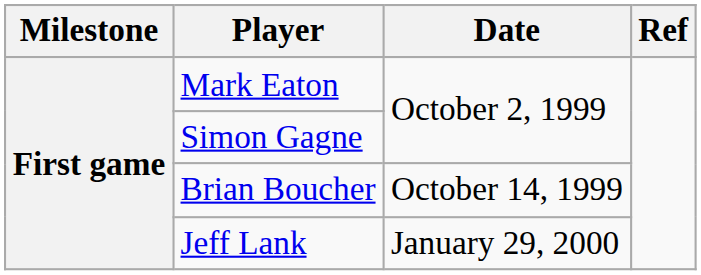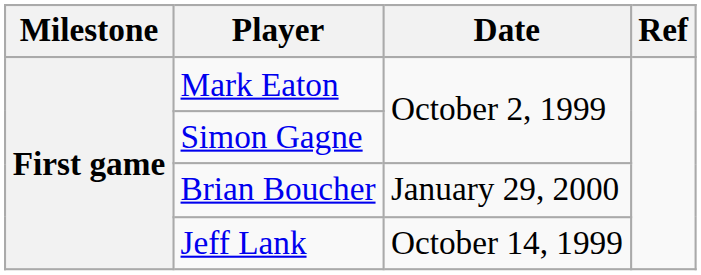(507, 189) October 14, 1999 -> (505, 189) January 29, 2000
(505, 242) January 29, 2000 -> (507, 242) October 14, 1999
